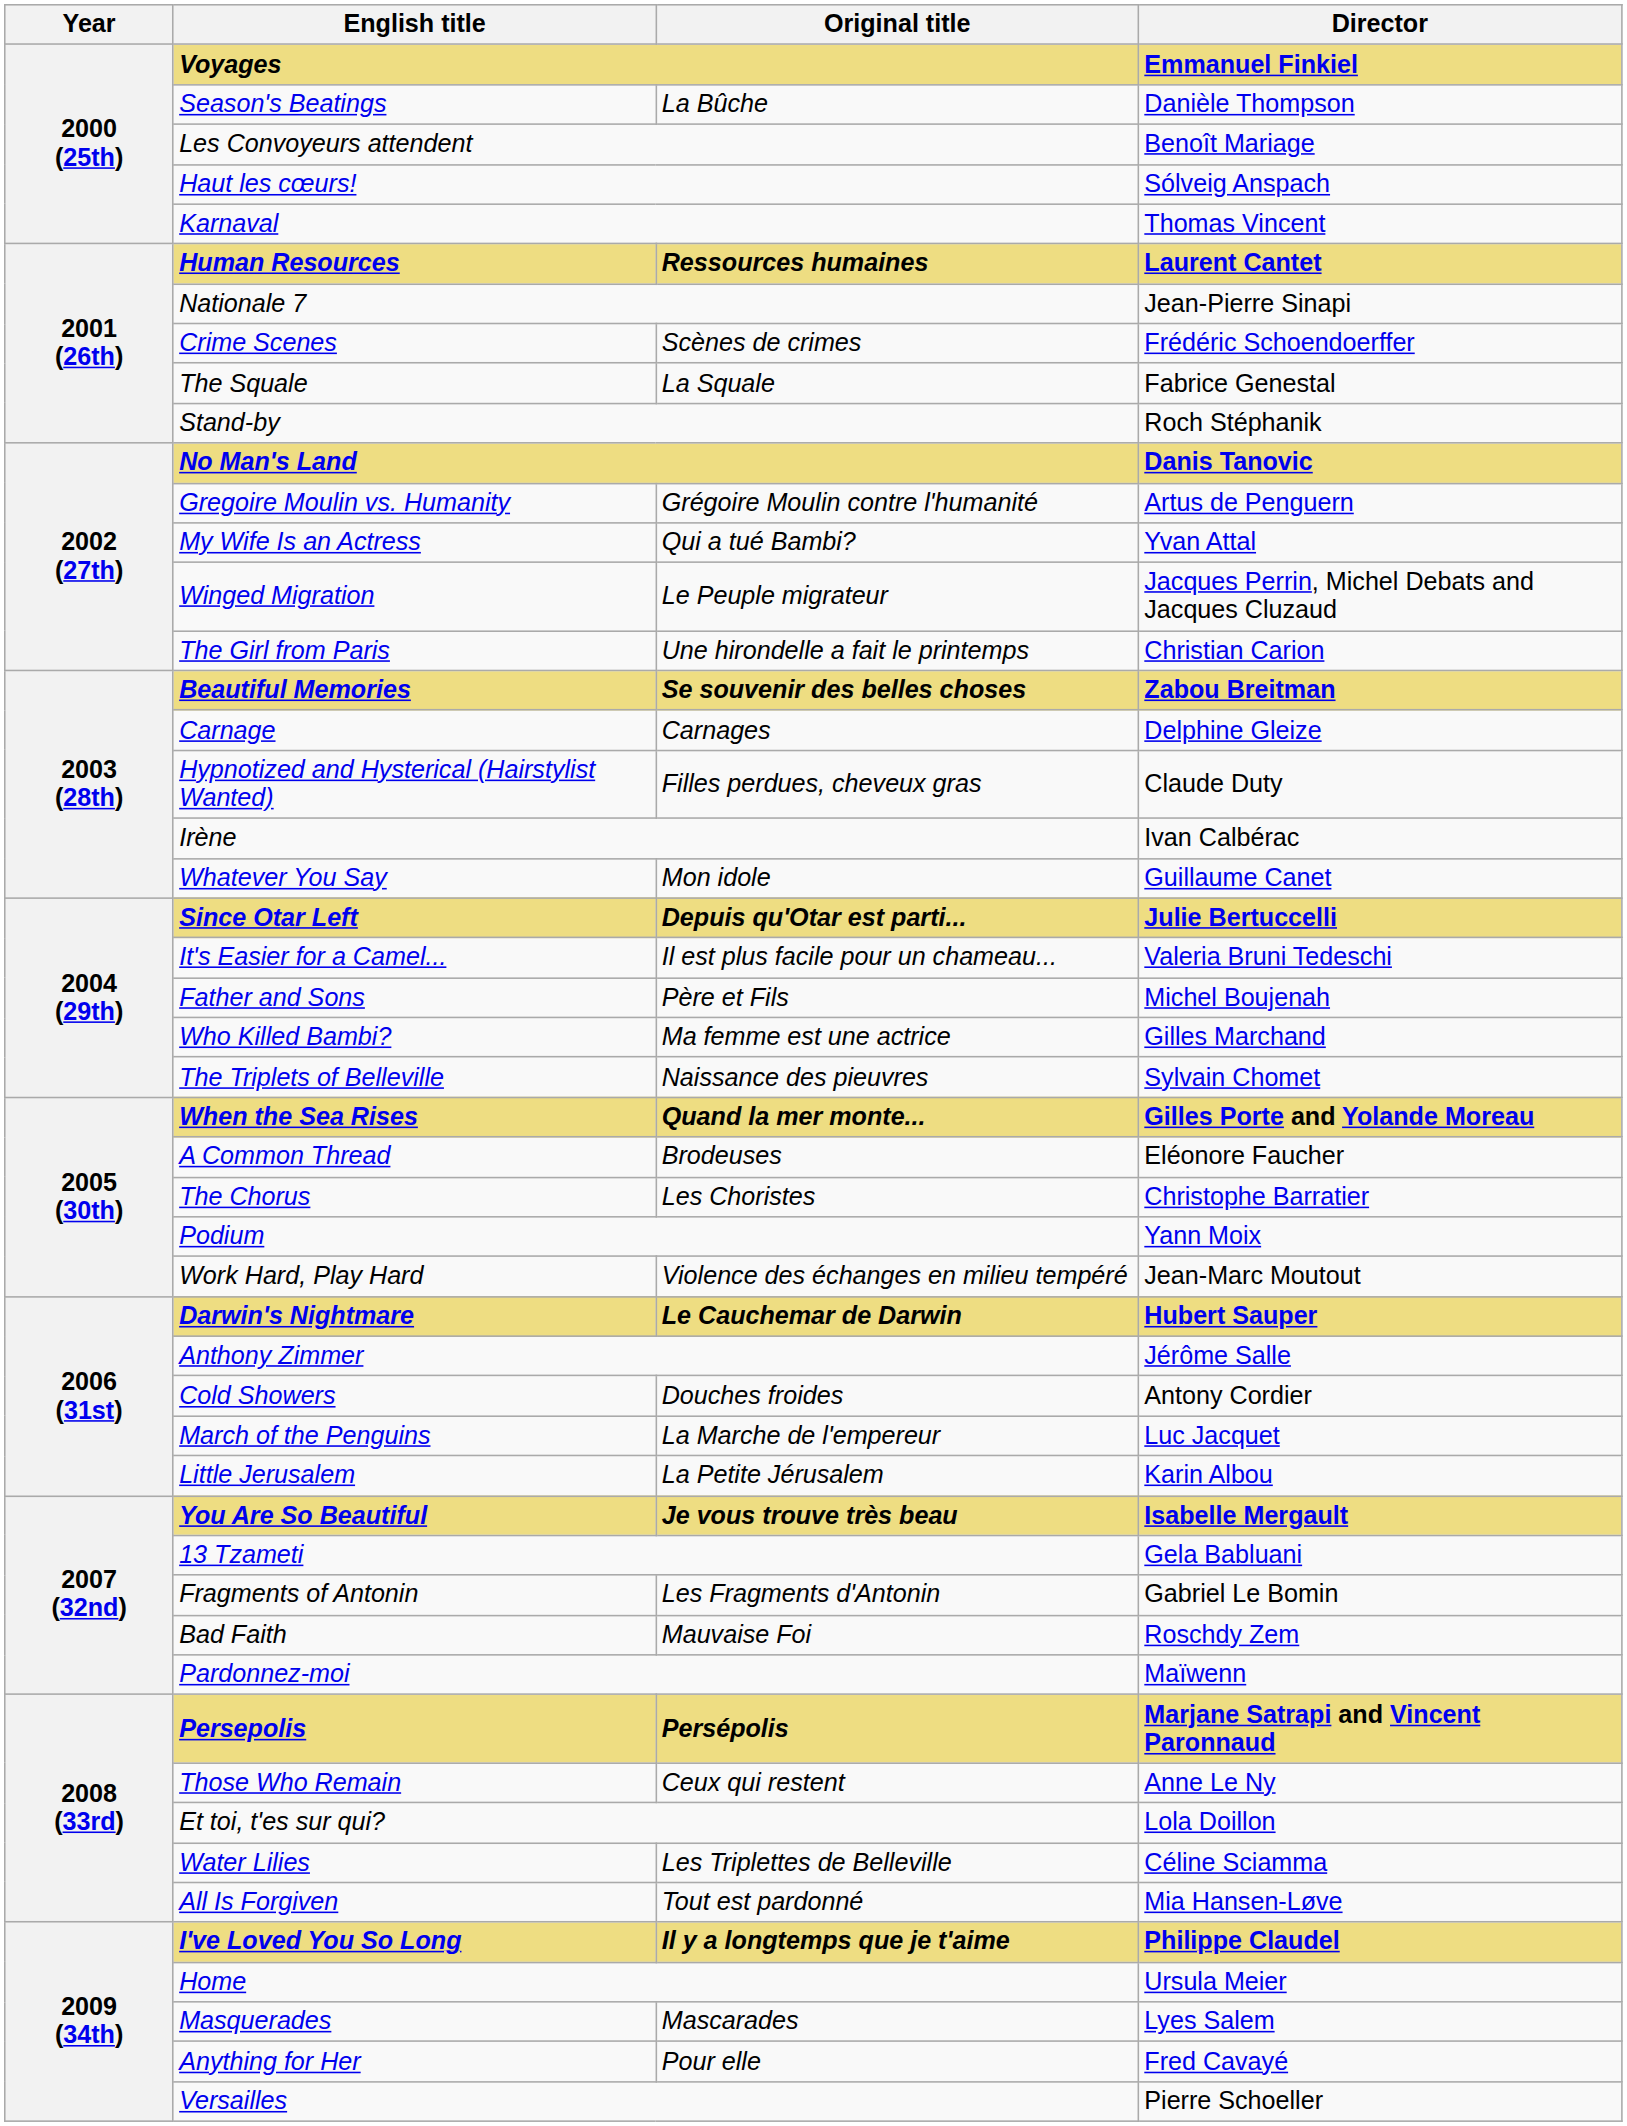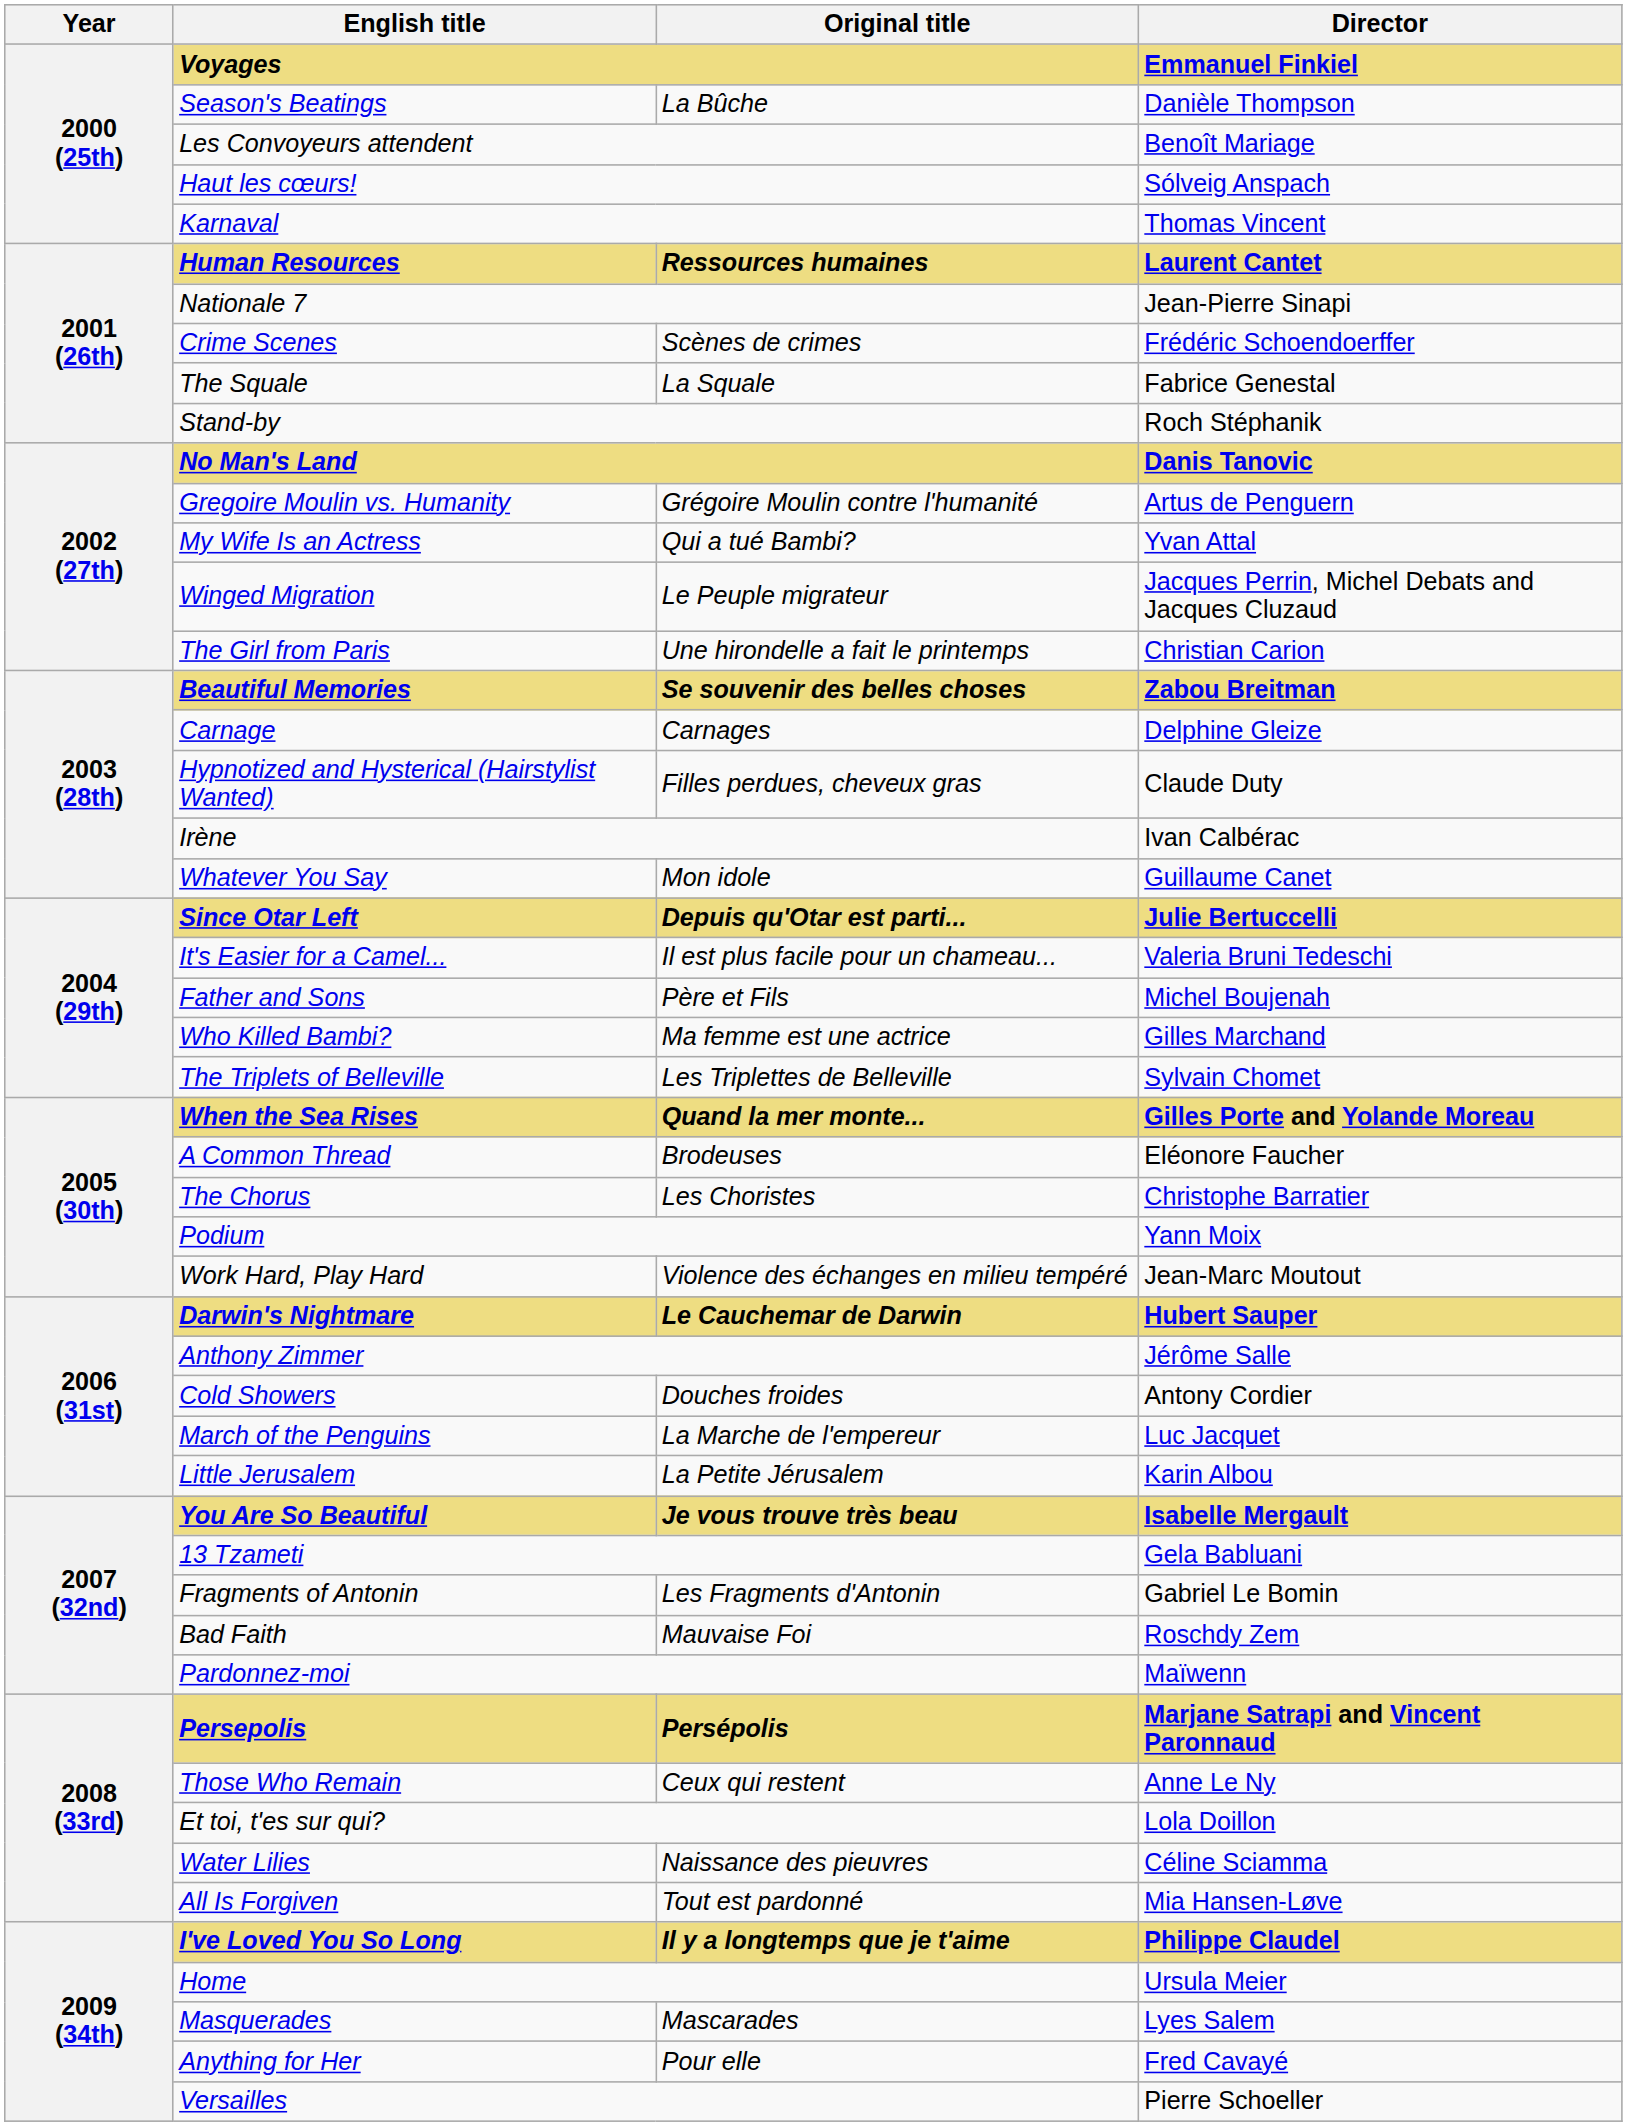(795, 1076) Naissance des pieuvres -> (807, 1076) Les Triplettes de Belleville
(807, 1862) Les Triplettes de Belleville -> (795, 1862) Naissance des pieuvres
